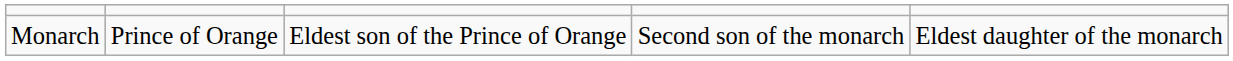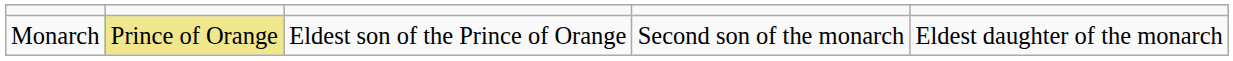(194, 35) no background -> (194, 35) khaki background
